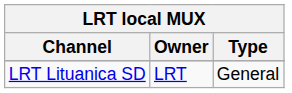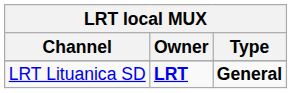(170, 74) normal -> (171, 74) bold
(248, 74) normal -> (249, 74) bold
